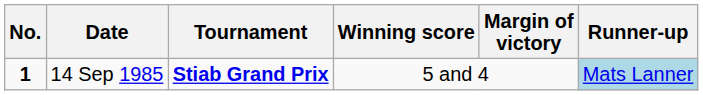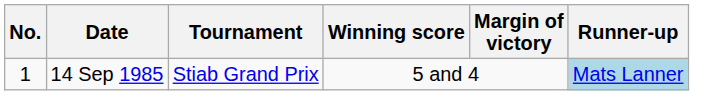(25, 74) bold -> (25, 74) normal
(251, 74) bold -> (246, 74) normal
